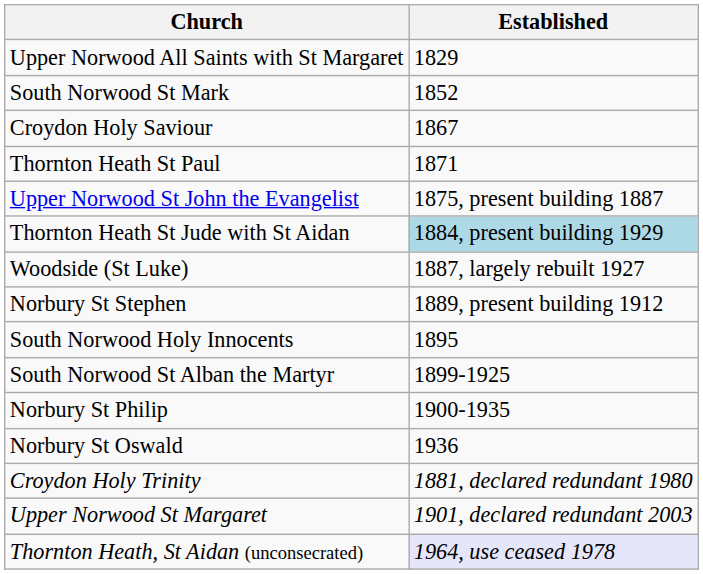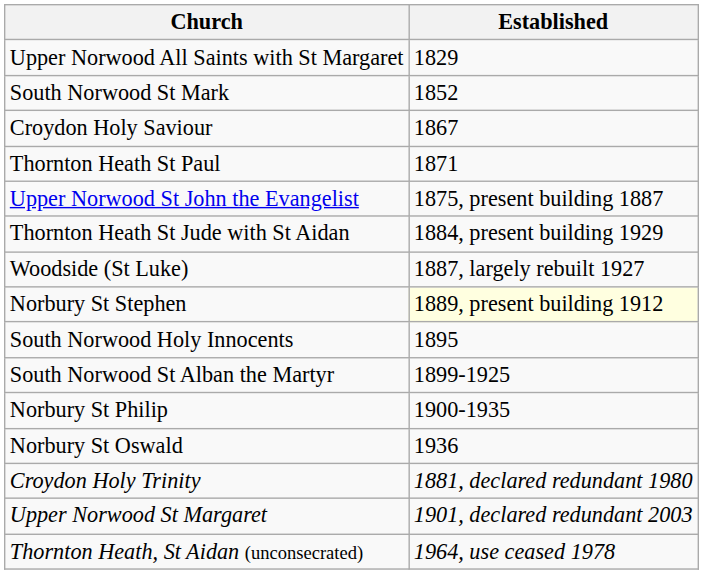(539, 233) lightblue background -> (539, 233) no background
(539, 304) no background -> (539, 304) lightyellow background
(514, 551) lavender background -> (514, 551) no background
